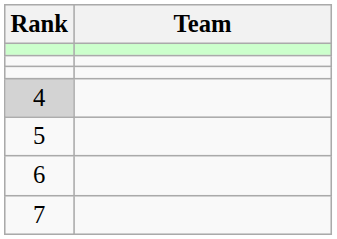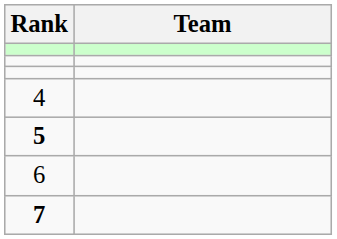(39, 97) lightgrey background -> (39, 97) no background
(39, 136) normal -> (39, 136) bold
(39, 214) normal -> (39, 214) bold
